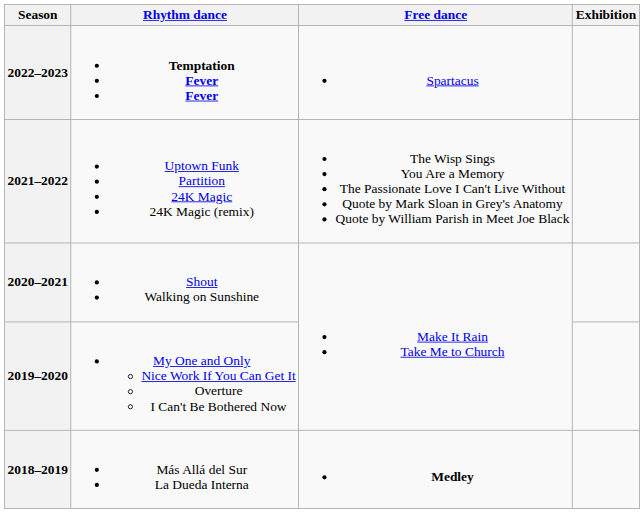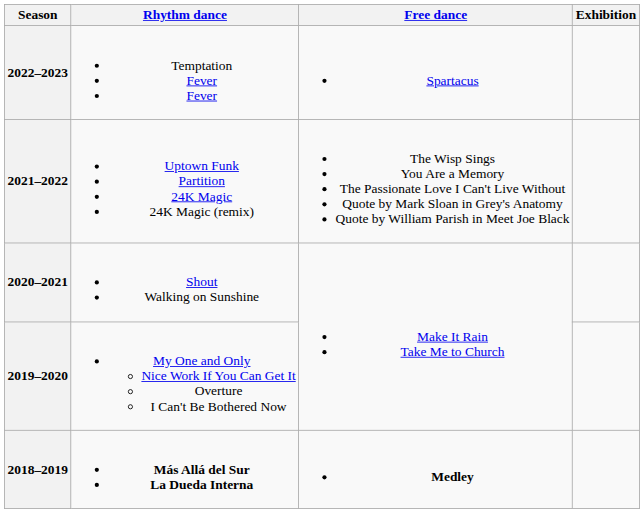(185, 80) bold -> (185, 80) normal
(185, 477) normal -> (185, 477) bold
